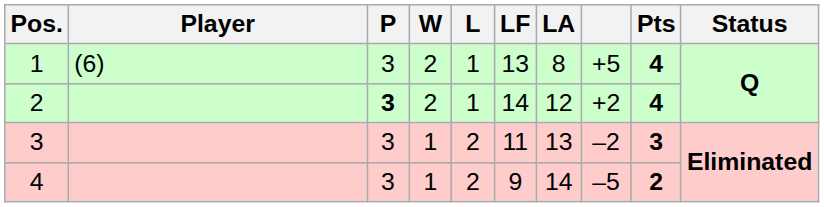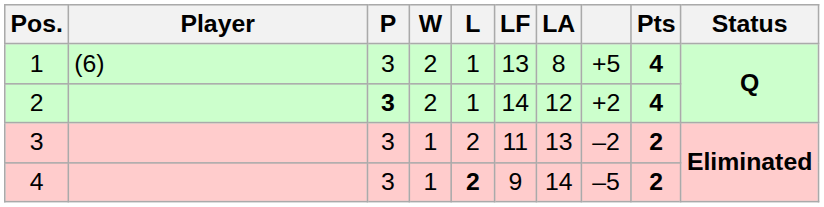(656, 142) 3 -> (656, 142) 2
(473, 181) normal -> (473, 181) bold
